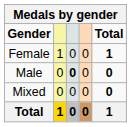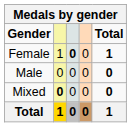(73, 53) normal -> (73, 53) bold
(73, 72) bold -> (73, 72) normal
(60, 92) normal -> (60, 92) bold
